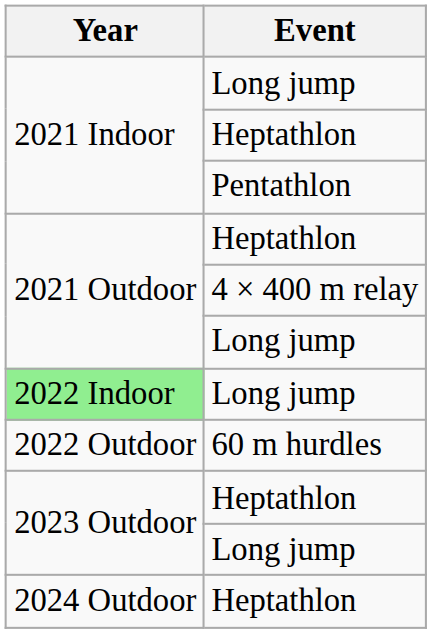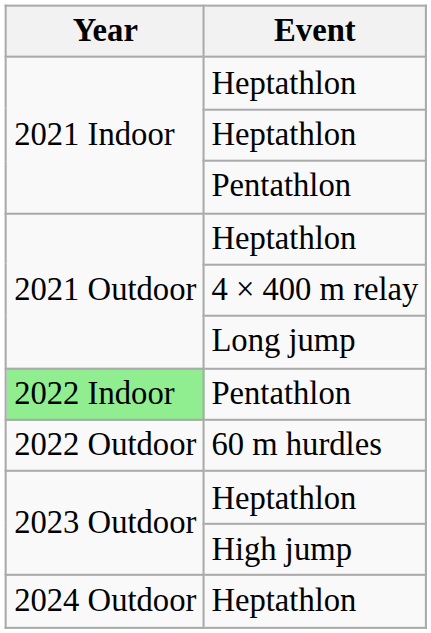(283, 82) Long jump -> (284, 82) Heptathlon
(283, 393) Long jump -> (281, 393) Pentathlon
(283, 548) Long jump -> (282, 548) High jump
